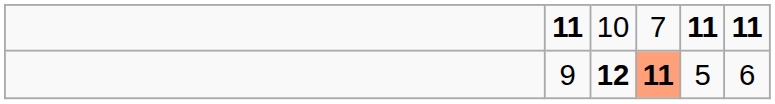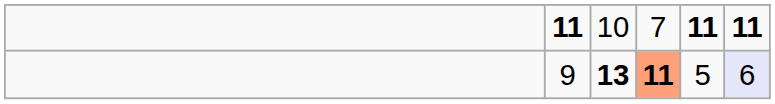(613, 74) 12 -> (613, 74) 13
(747, 74) no background -> (747, 74) lavender background
